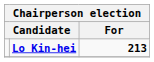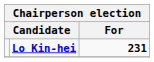(137, 48) 213 -> (137, 48) 231
